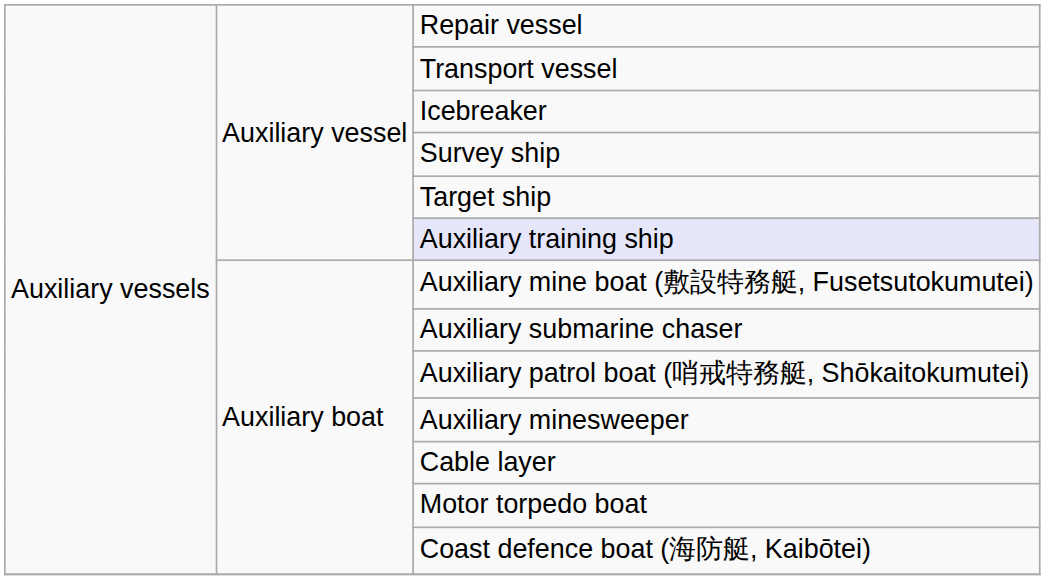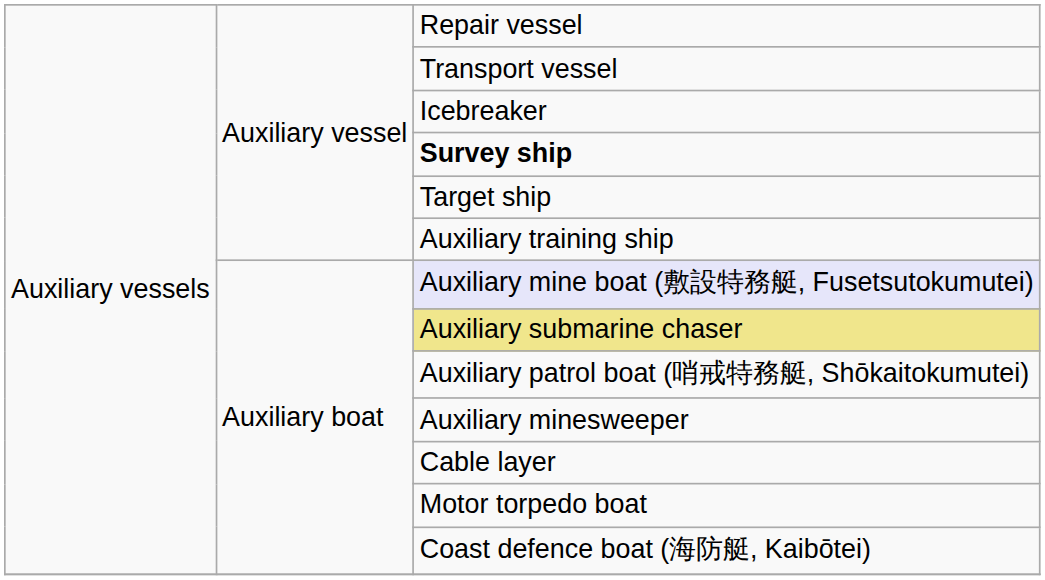(490, 153) normal -> (496, 153) bold
(547, 238) lavender background -> (547, 238) no background
(727, 283) no background -> (727, 283) lavender background
(581, 329) no background -> (581, 329) khaki background
